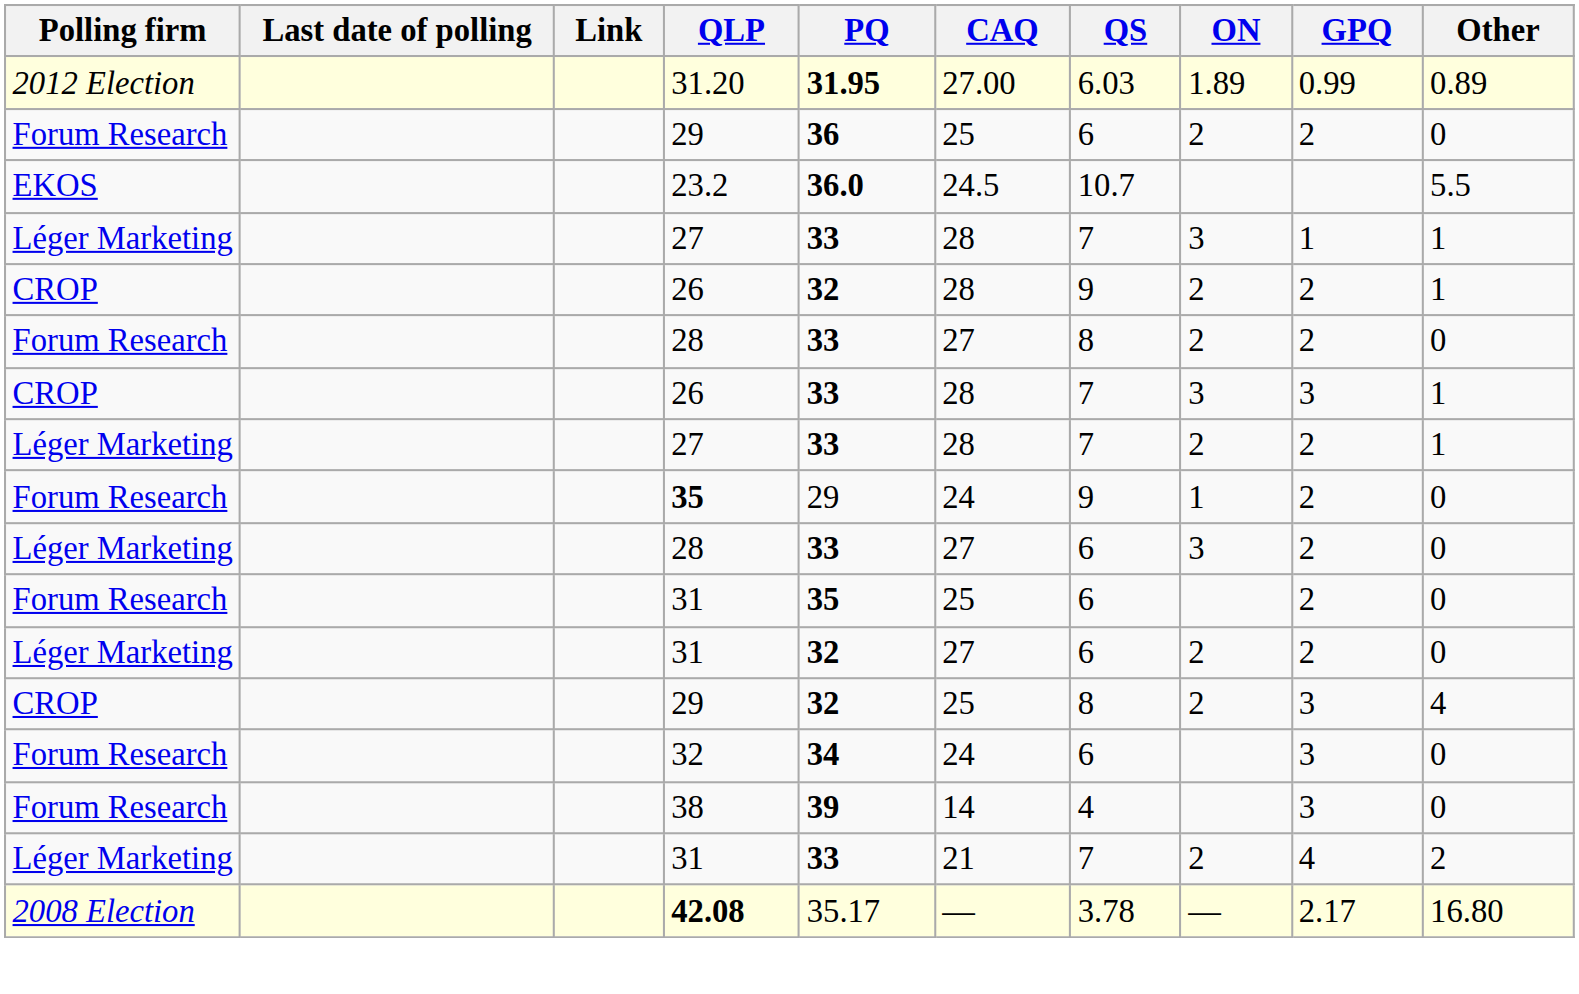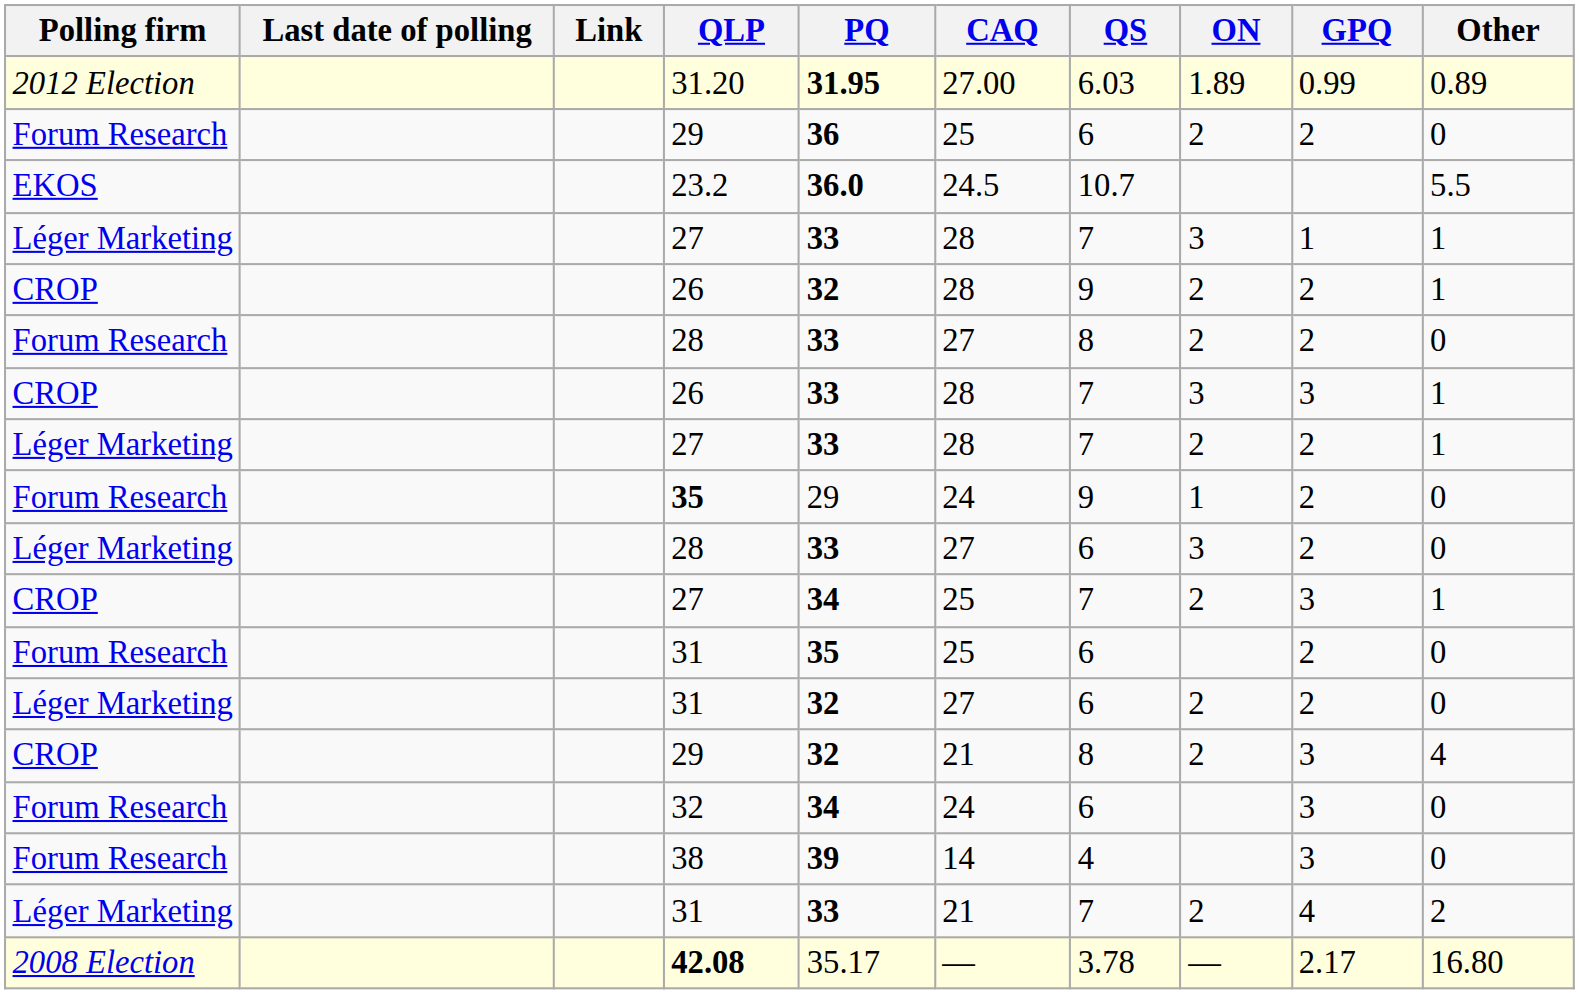+ row: (55, 599)
(959, 703) 25 -> (959, 755) 21
